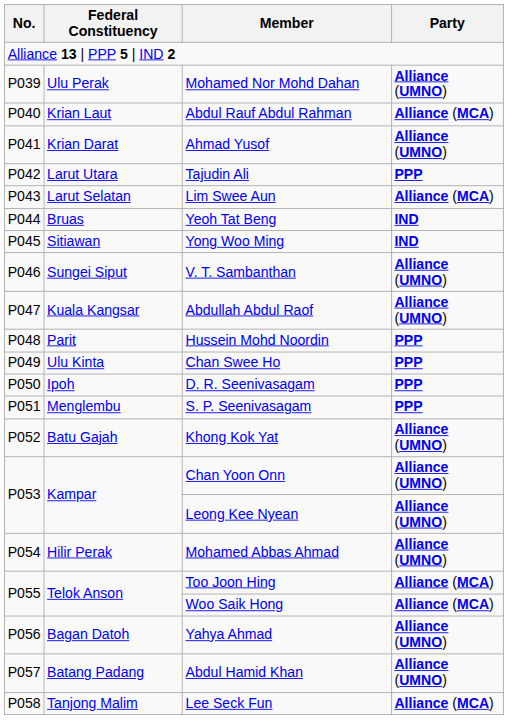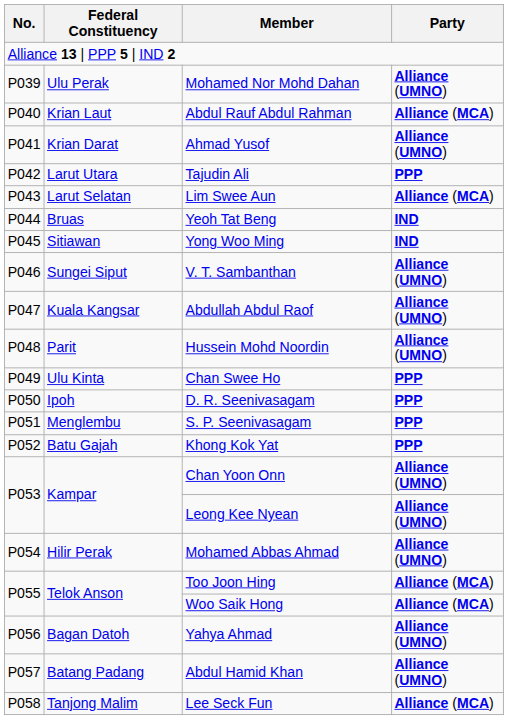(409, 340) PPP -> (421, 348) Alliance (UMNO)
(421, 437) Alliance (UMNO) -> (409, 445) PPP
